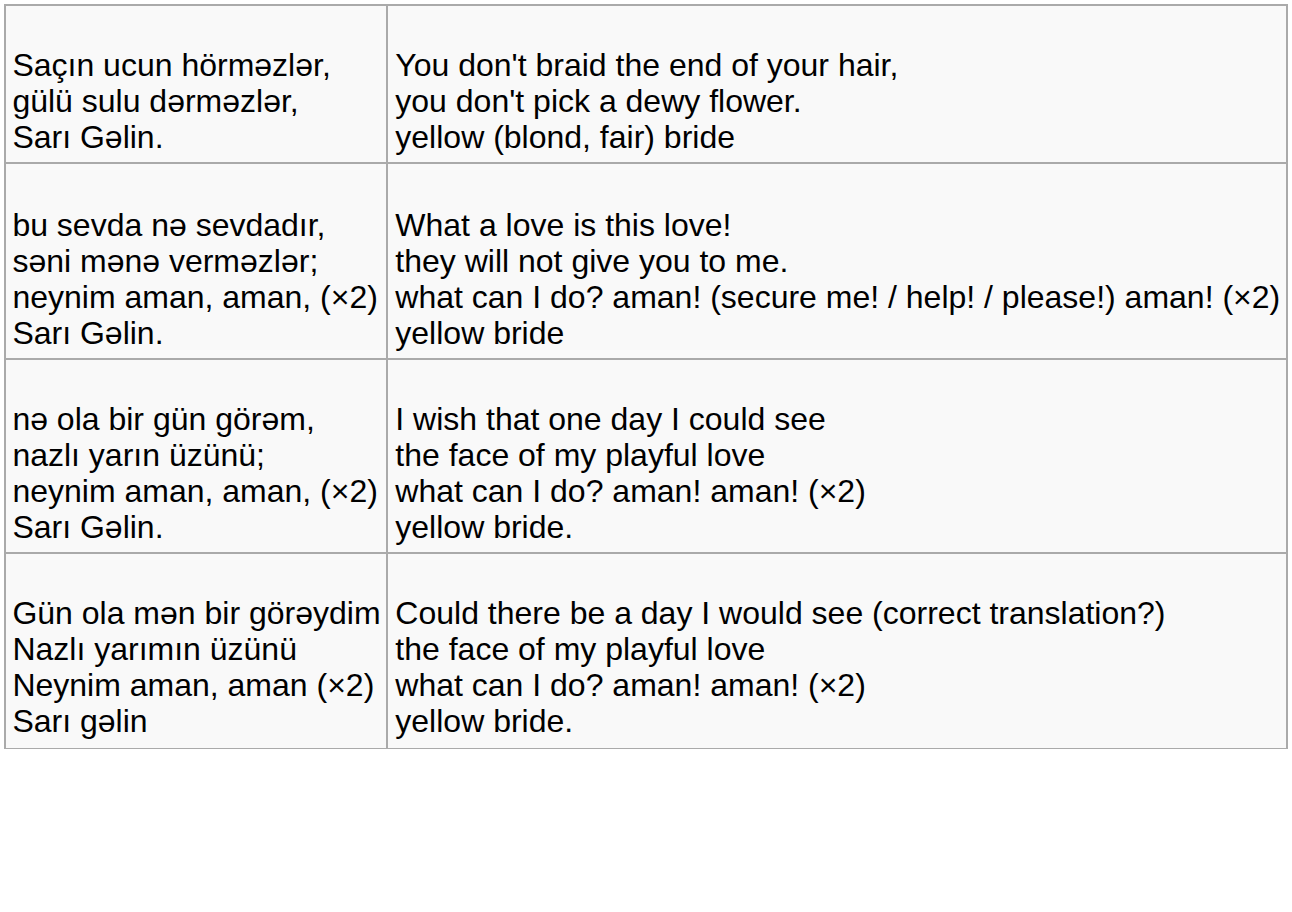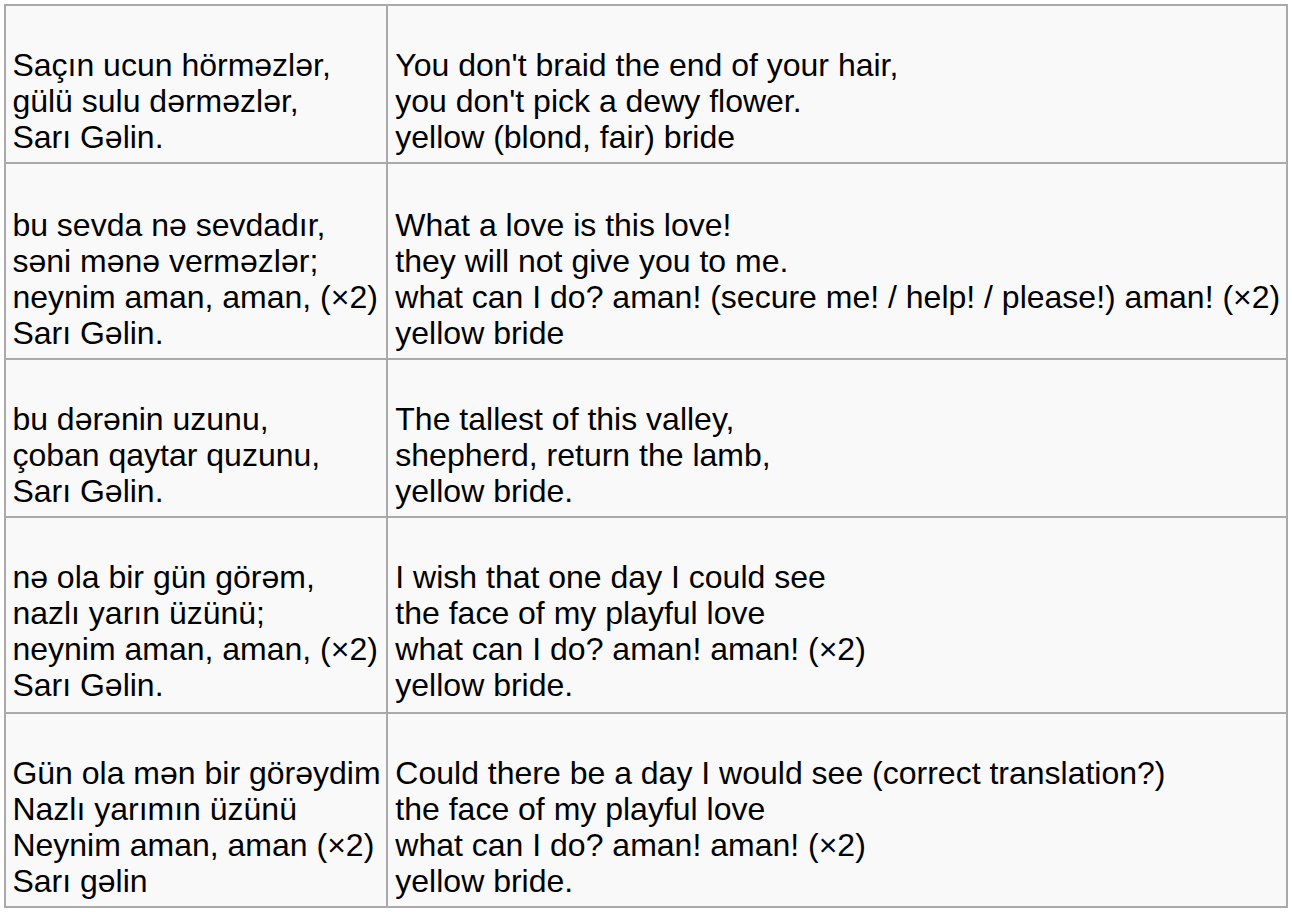+ row: (166, 455)
